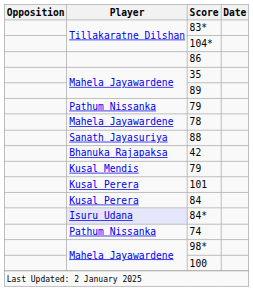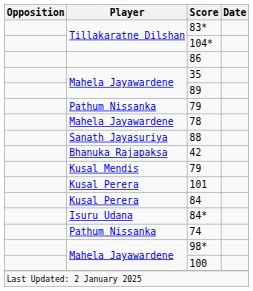(101, 216) lavender background -> (101, 216) no background
